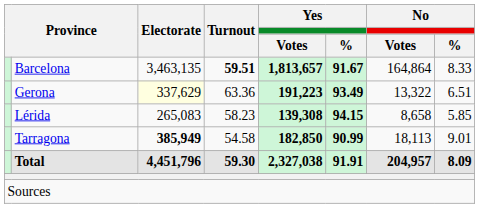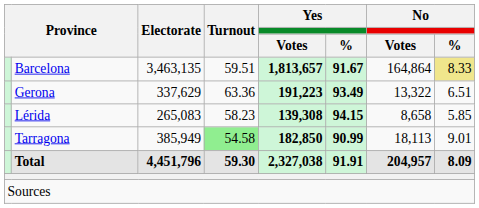(240, 68) bold -> (240, 68) normal
(460, 68) no background -> (460, 68) khaki background
(179, 92) lightyellow background -> (179, 92) no background
(179, 138) bold -> (179, 138) normal
(240, 138) no background -> (240, 138) lightgreen background
